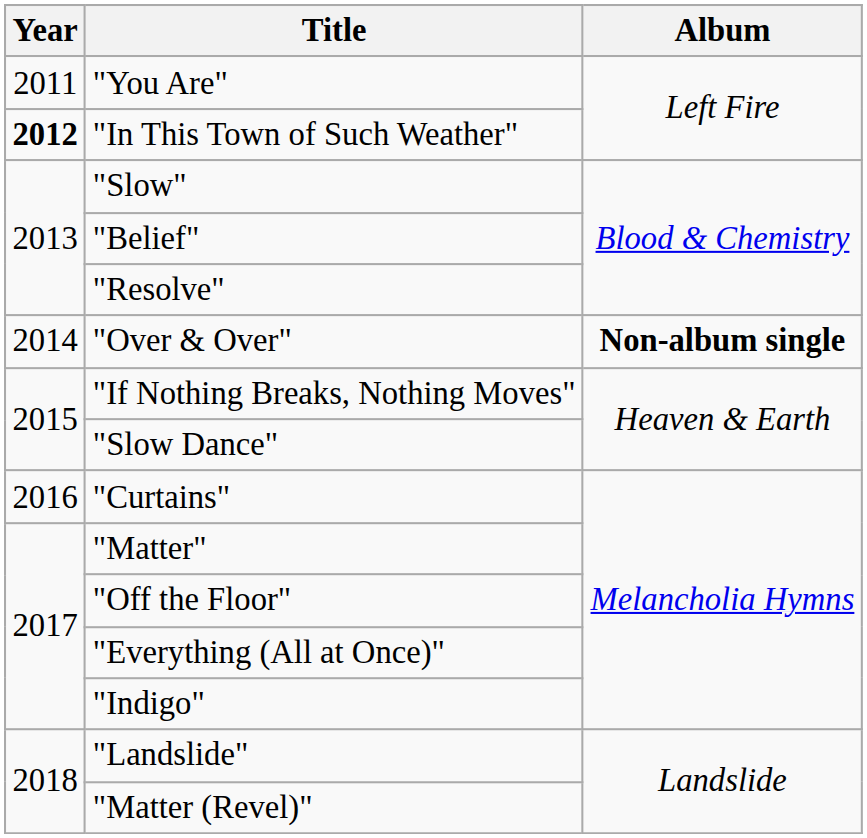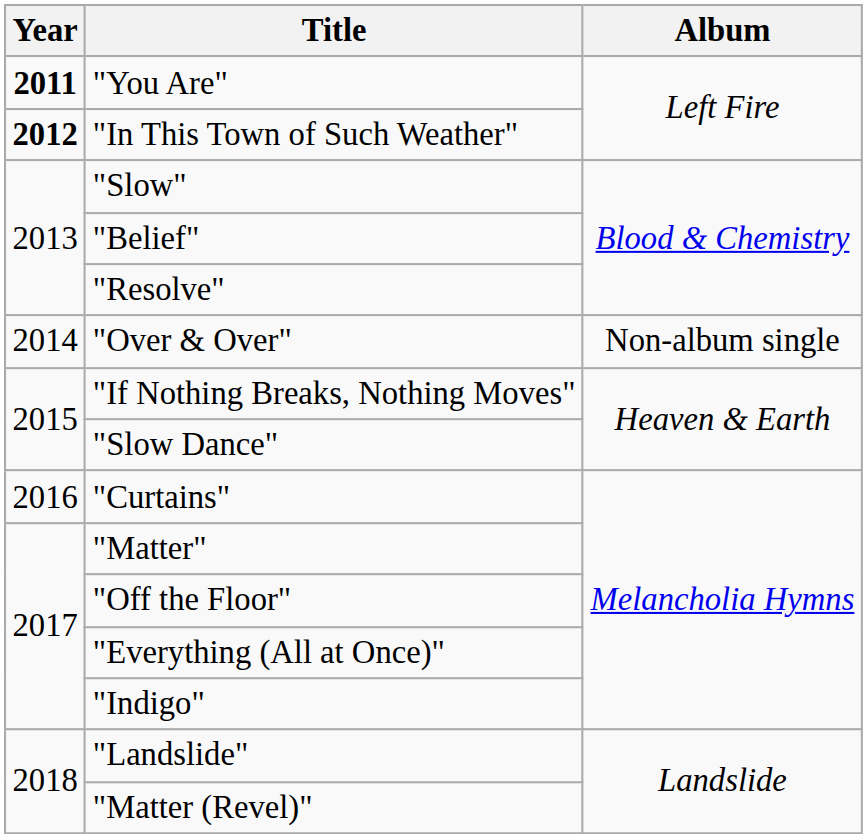(45, 82) normal -> (45, 82) bold
(722, 340) bold -> (722, 340) normal
